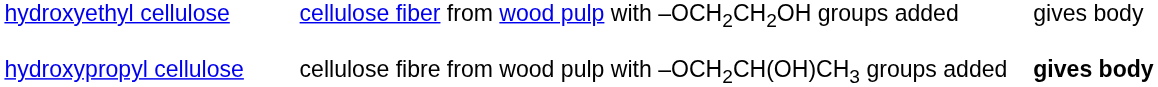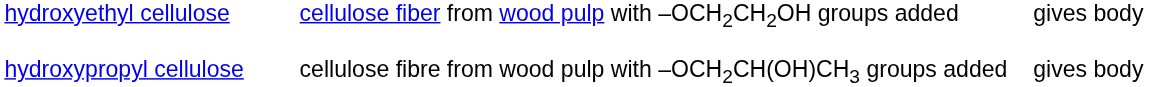(1093, 69) bold -> (1088, 69) normal
